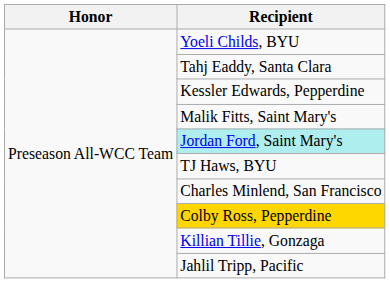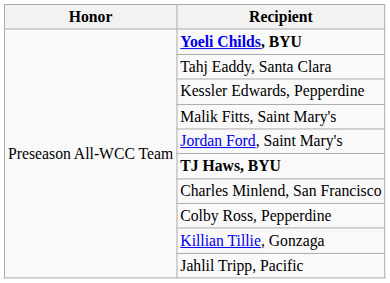(240, 41) normal -> (241, 41) bold
(261, 141) paleturquoise background -> (261, 141) no background
(228, 166) normal -> (231, 166) bold
(256, 215) gold background -> (256, 215) no background
